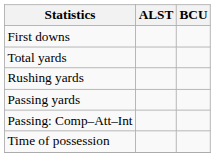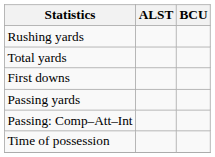rows swapped: (39, 36) <-> (46, 78)
